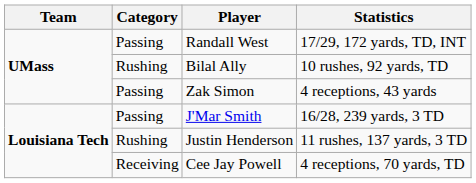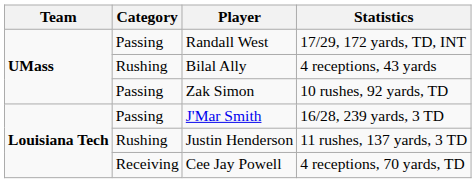(374, 66) 10 rushes, 92 yards, TD -> (368, 66) 4 receptions, 43 yards
(368, 91) 4 receptions, 43 yards -> (374, 91) 10 rushes, 92 yards, TD
